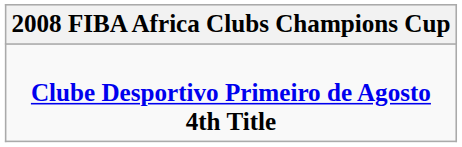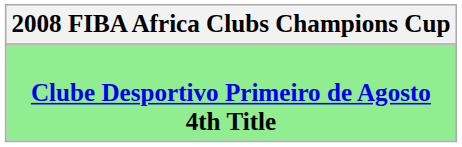(231, 106) no background -> (231, 106) lightgreen background
